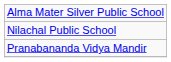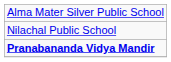(77, 48) normal -> (81, 48) bold
